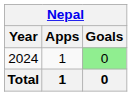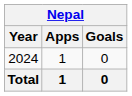(104, 58) lightgreen background -> (104, 58) no background
